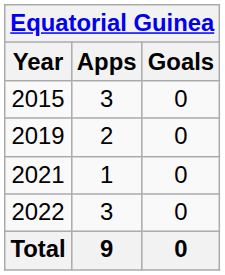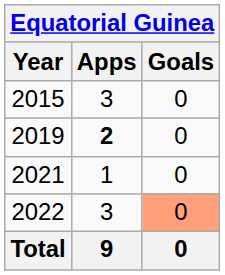(107, 136) normal -> (107, 136) bold
(181, 212) no background -> (181, 212) lightsalmon background
